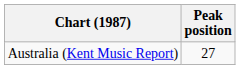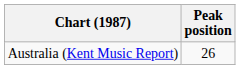(208, 53) 27 -> (208, 53) 26
